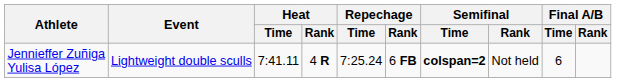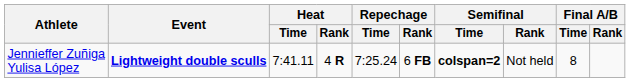(181, 61) normal -> (189, 61) bold
(559, 61) 6 -> (573, 61) 8
